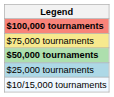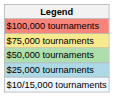(55, 26) bold -> (53, 26) normal
(53, 55) bold -> (50, 55) normal
